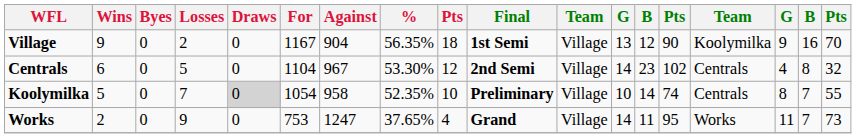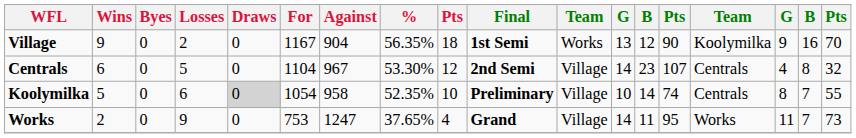(584, 42) Village -> (582, 42) Works
(674, 68) 102 -> (674, 68) 107
(183, 94) 7 -> (183, 94) 6
